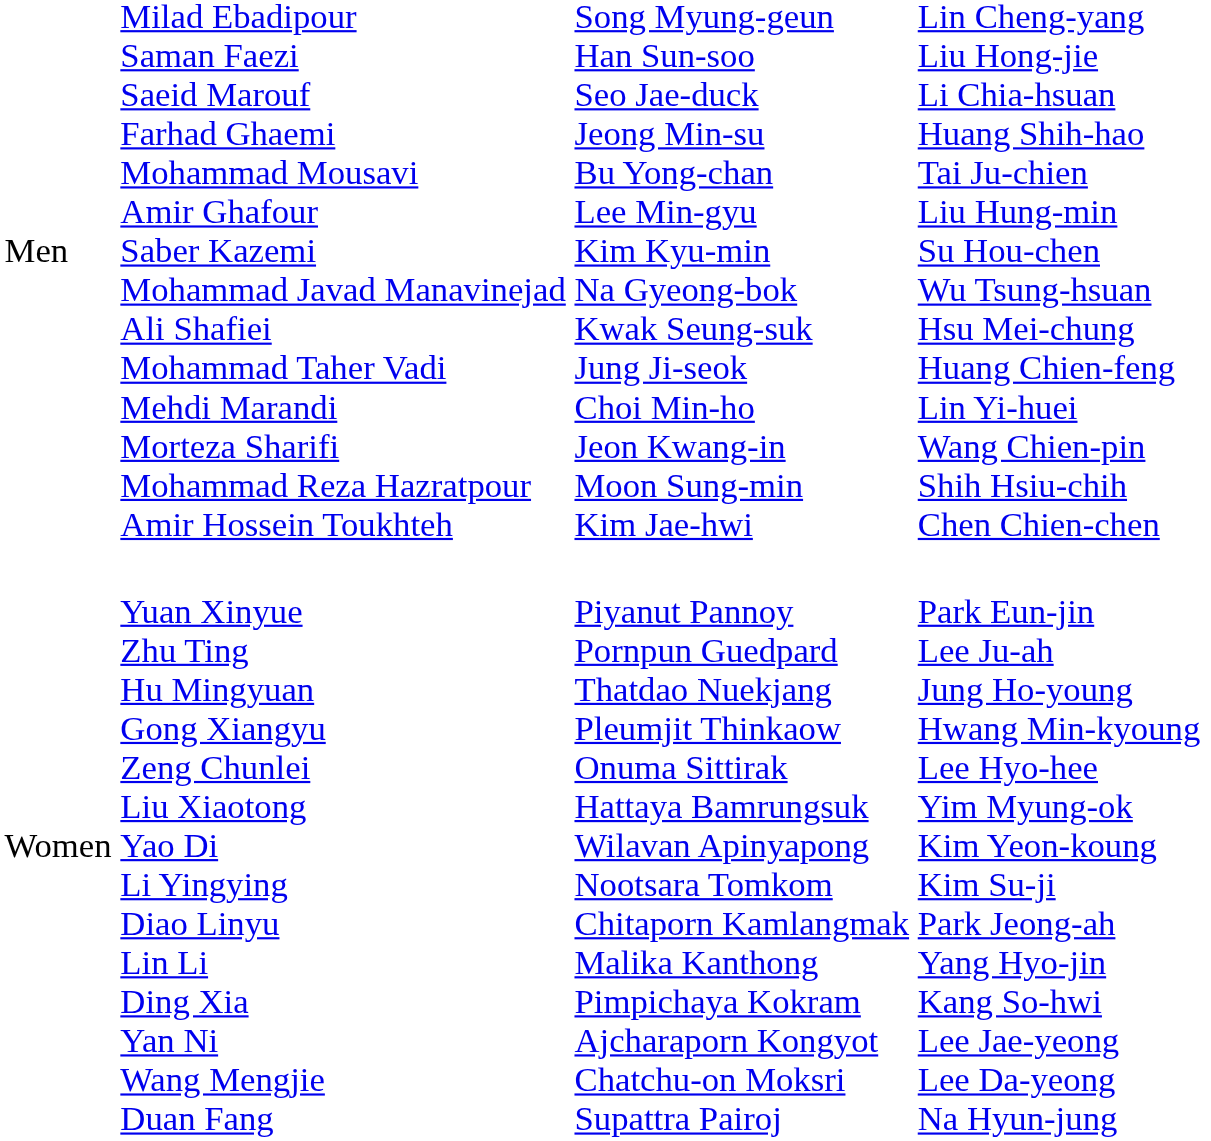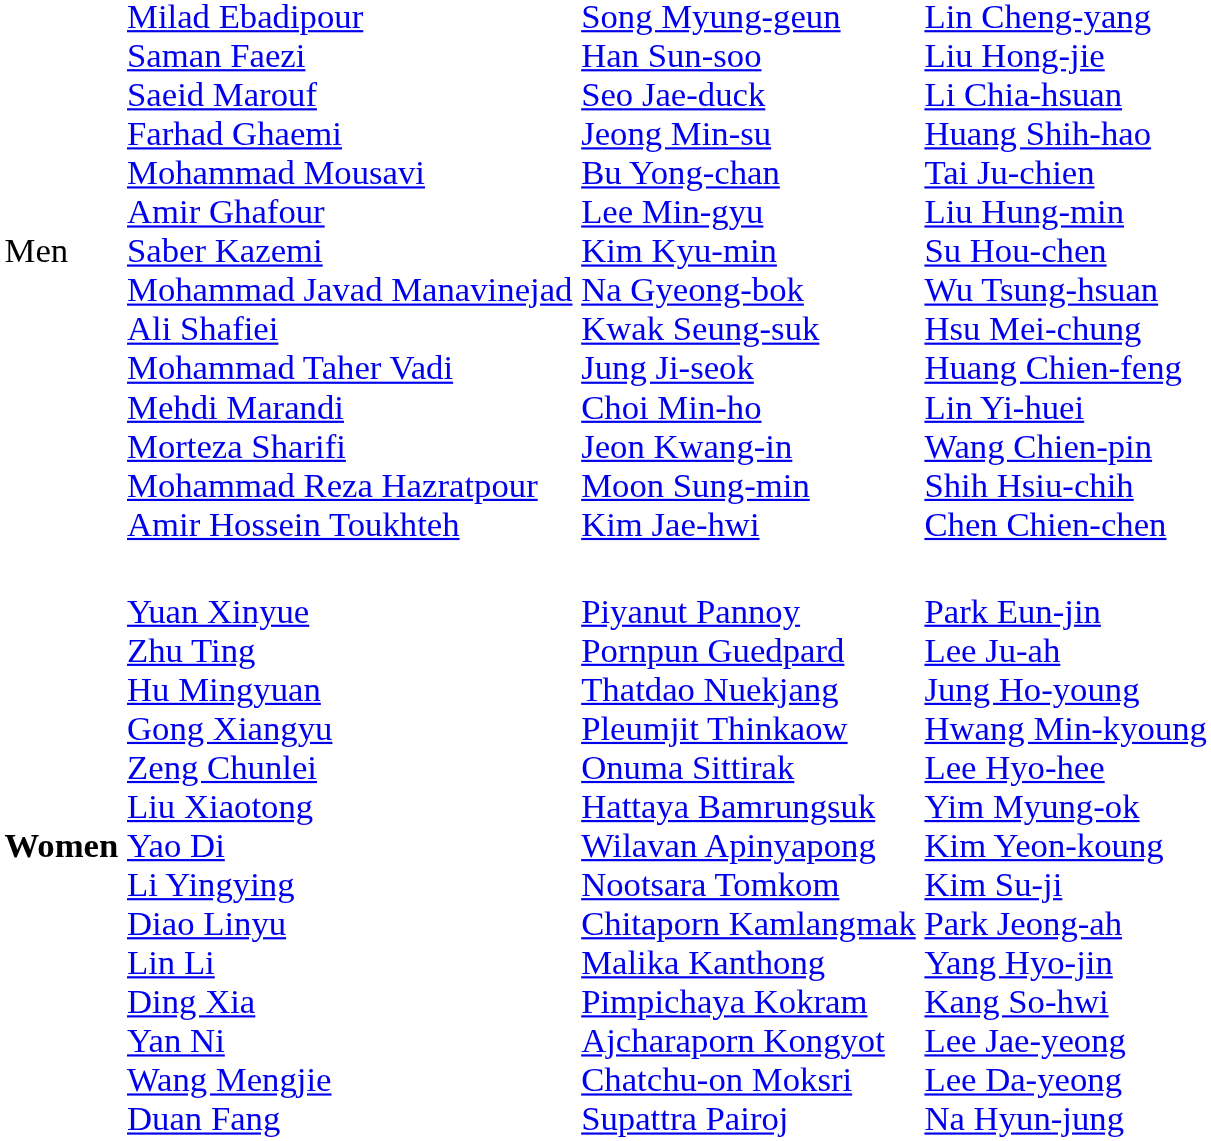(58, 845) normal -> (61, 845) bold
